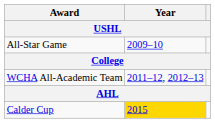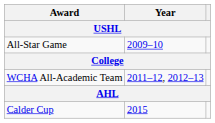(137, 110) gold background -> (137, 110) no background
